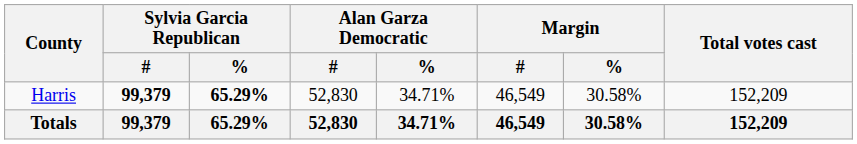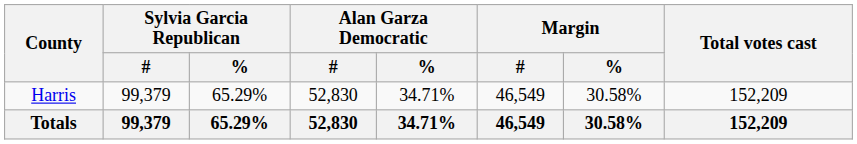(146, 95) bold -> (146, 95) normal
(240, 95) bold -> (240, 95) normal
